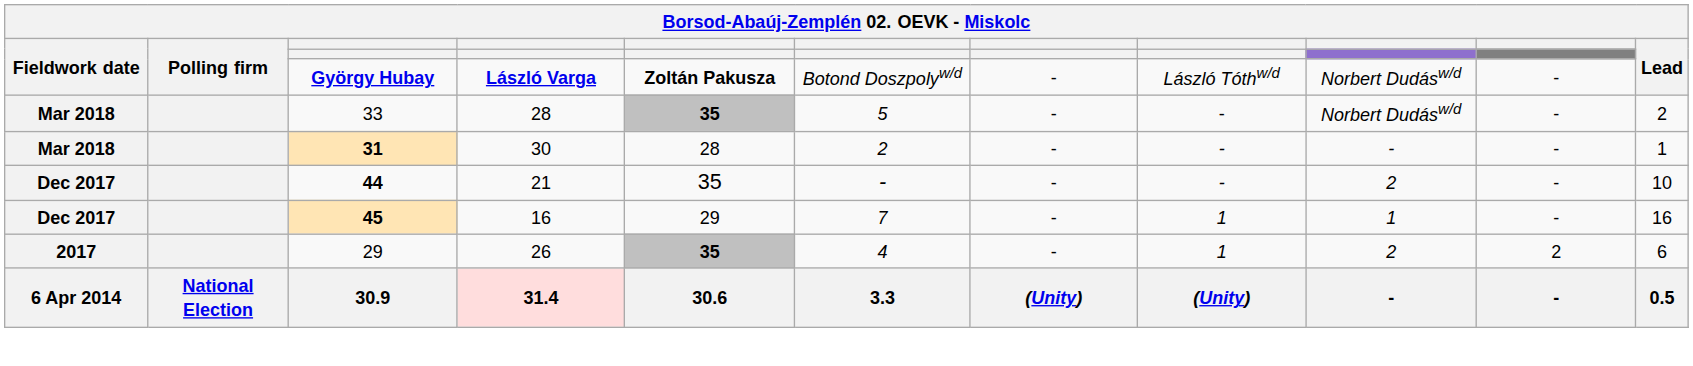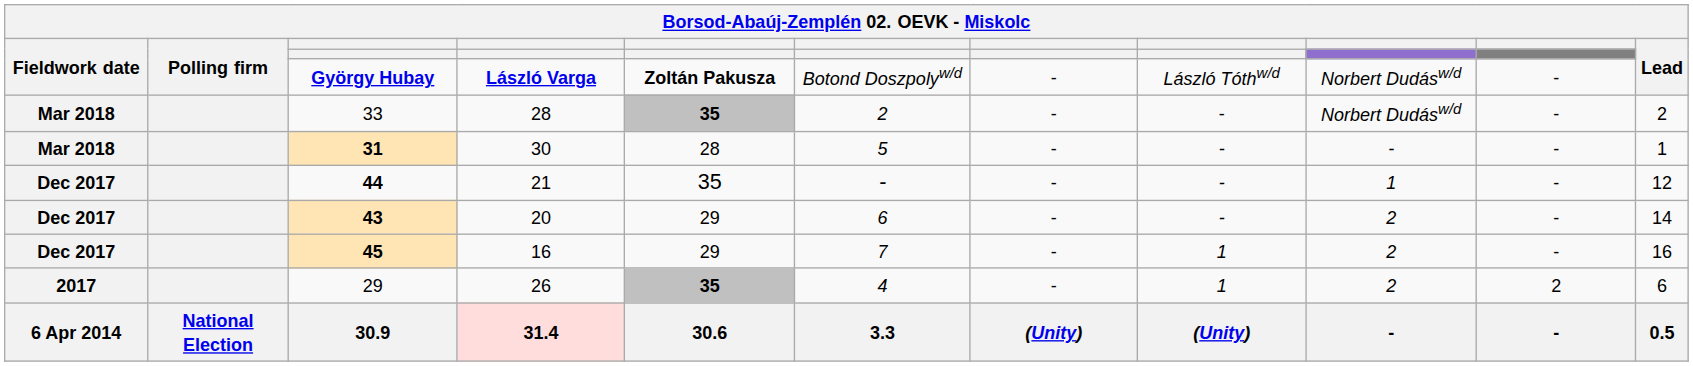(883, 114) 5 -> (883, 114) 2
(883, 149) 2 -> (883, 149) 5
(1391, 183) 2 -> (1391, 183) 1
(1662, 183) 10 -> (1662, 183) 12
+ row: (373, 218)
(1391, 218) 1 -> (1391, 252) 2
